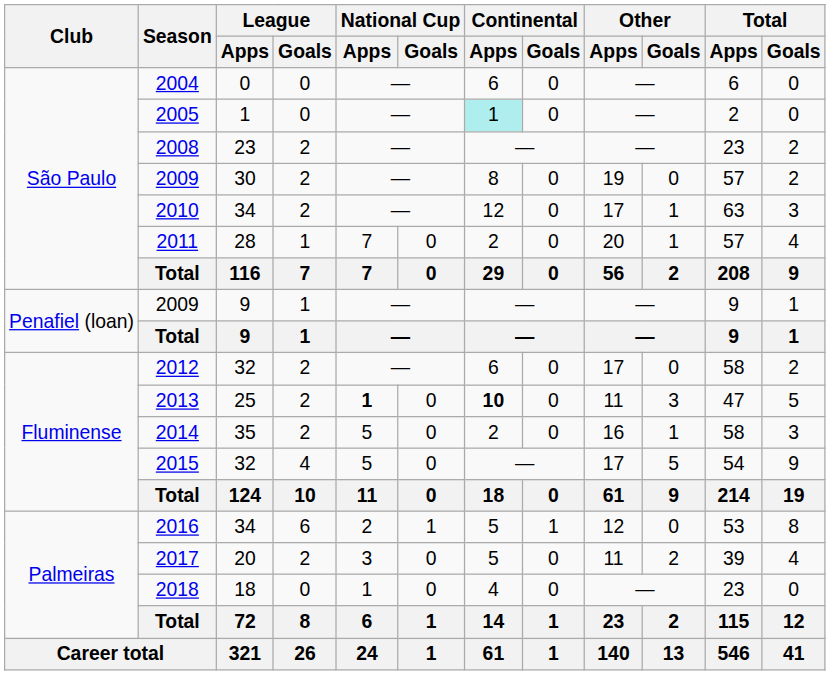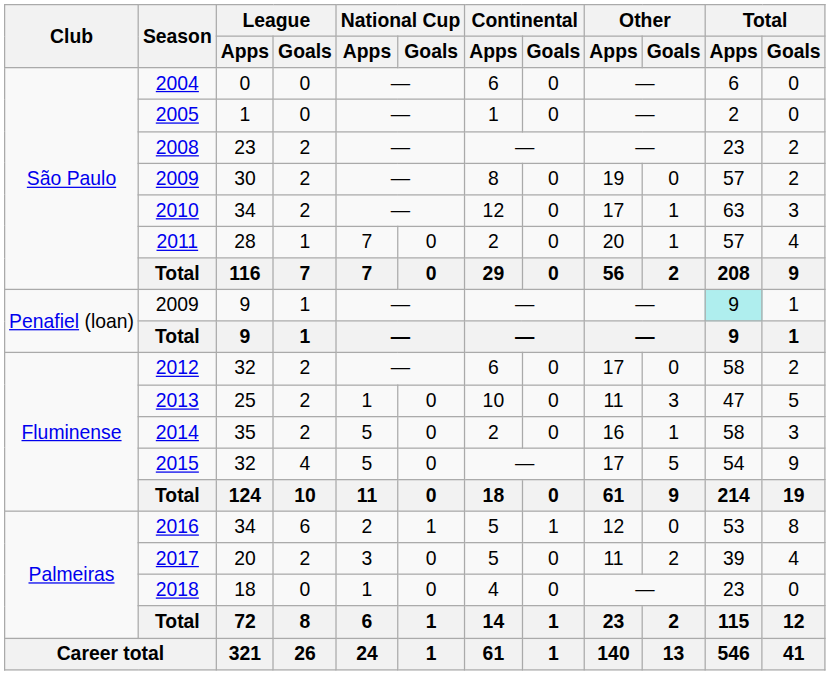(493, 115) paleturquoise background -> (493, 115) no background
(734, 305) no background -> (734, 305) paleturquoise background
(367, 400) bold -> (367, 400) normal
(493, 400) bold -> (493, 400) normal
